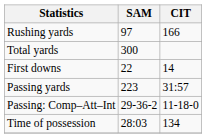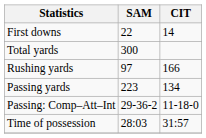rows swapped: (34, 68) <-> (40, 32)
(176, 87) 31:57 -> (171, 87) 134
(171, 123) 134 -> (176, 123) 31:57
